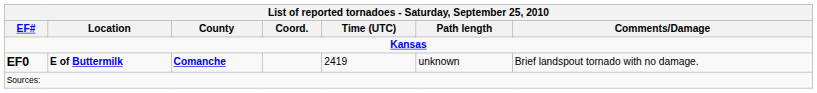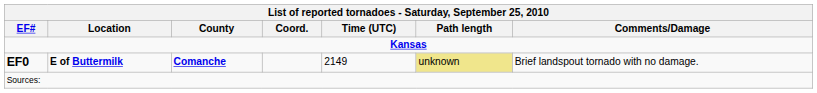(336, 62) 2419 -> (336, 62) 2149
(439, 62) no background -> (439, 62) khaki background
